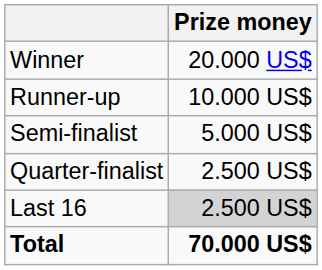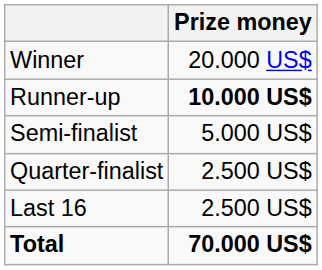(250, 97) normal -> (250, 97) bold
(257, 208) lightgrey background -> (257, 208) no background
